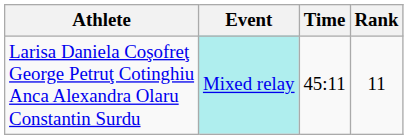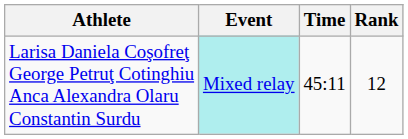(377, 84) 11 -> (377, 84) 12
